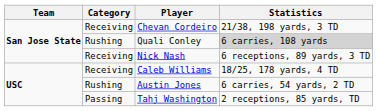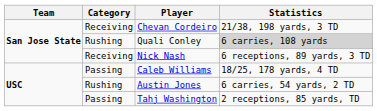(109, 70) Receiving -> (104, 70) Passing
